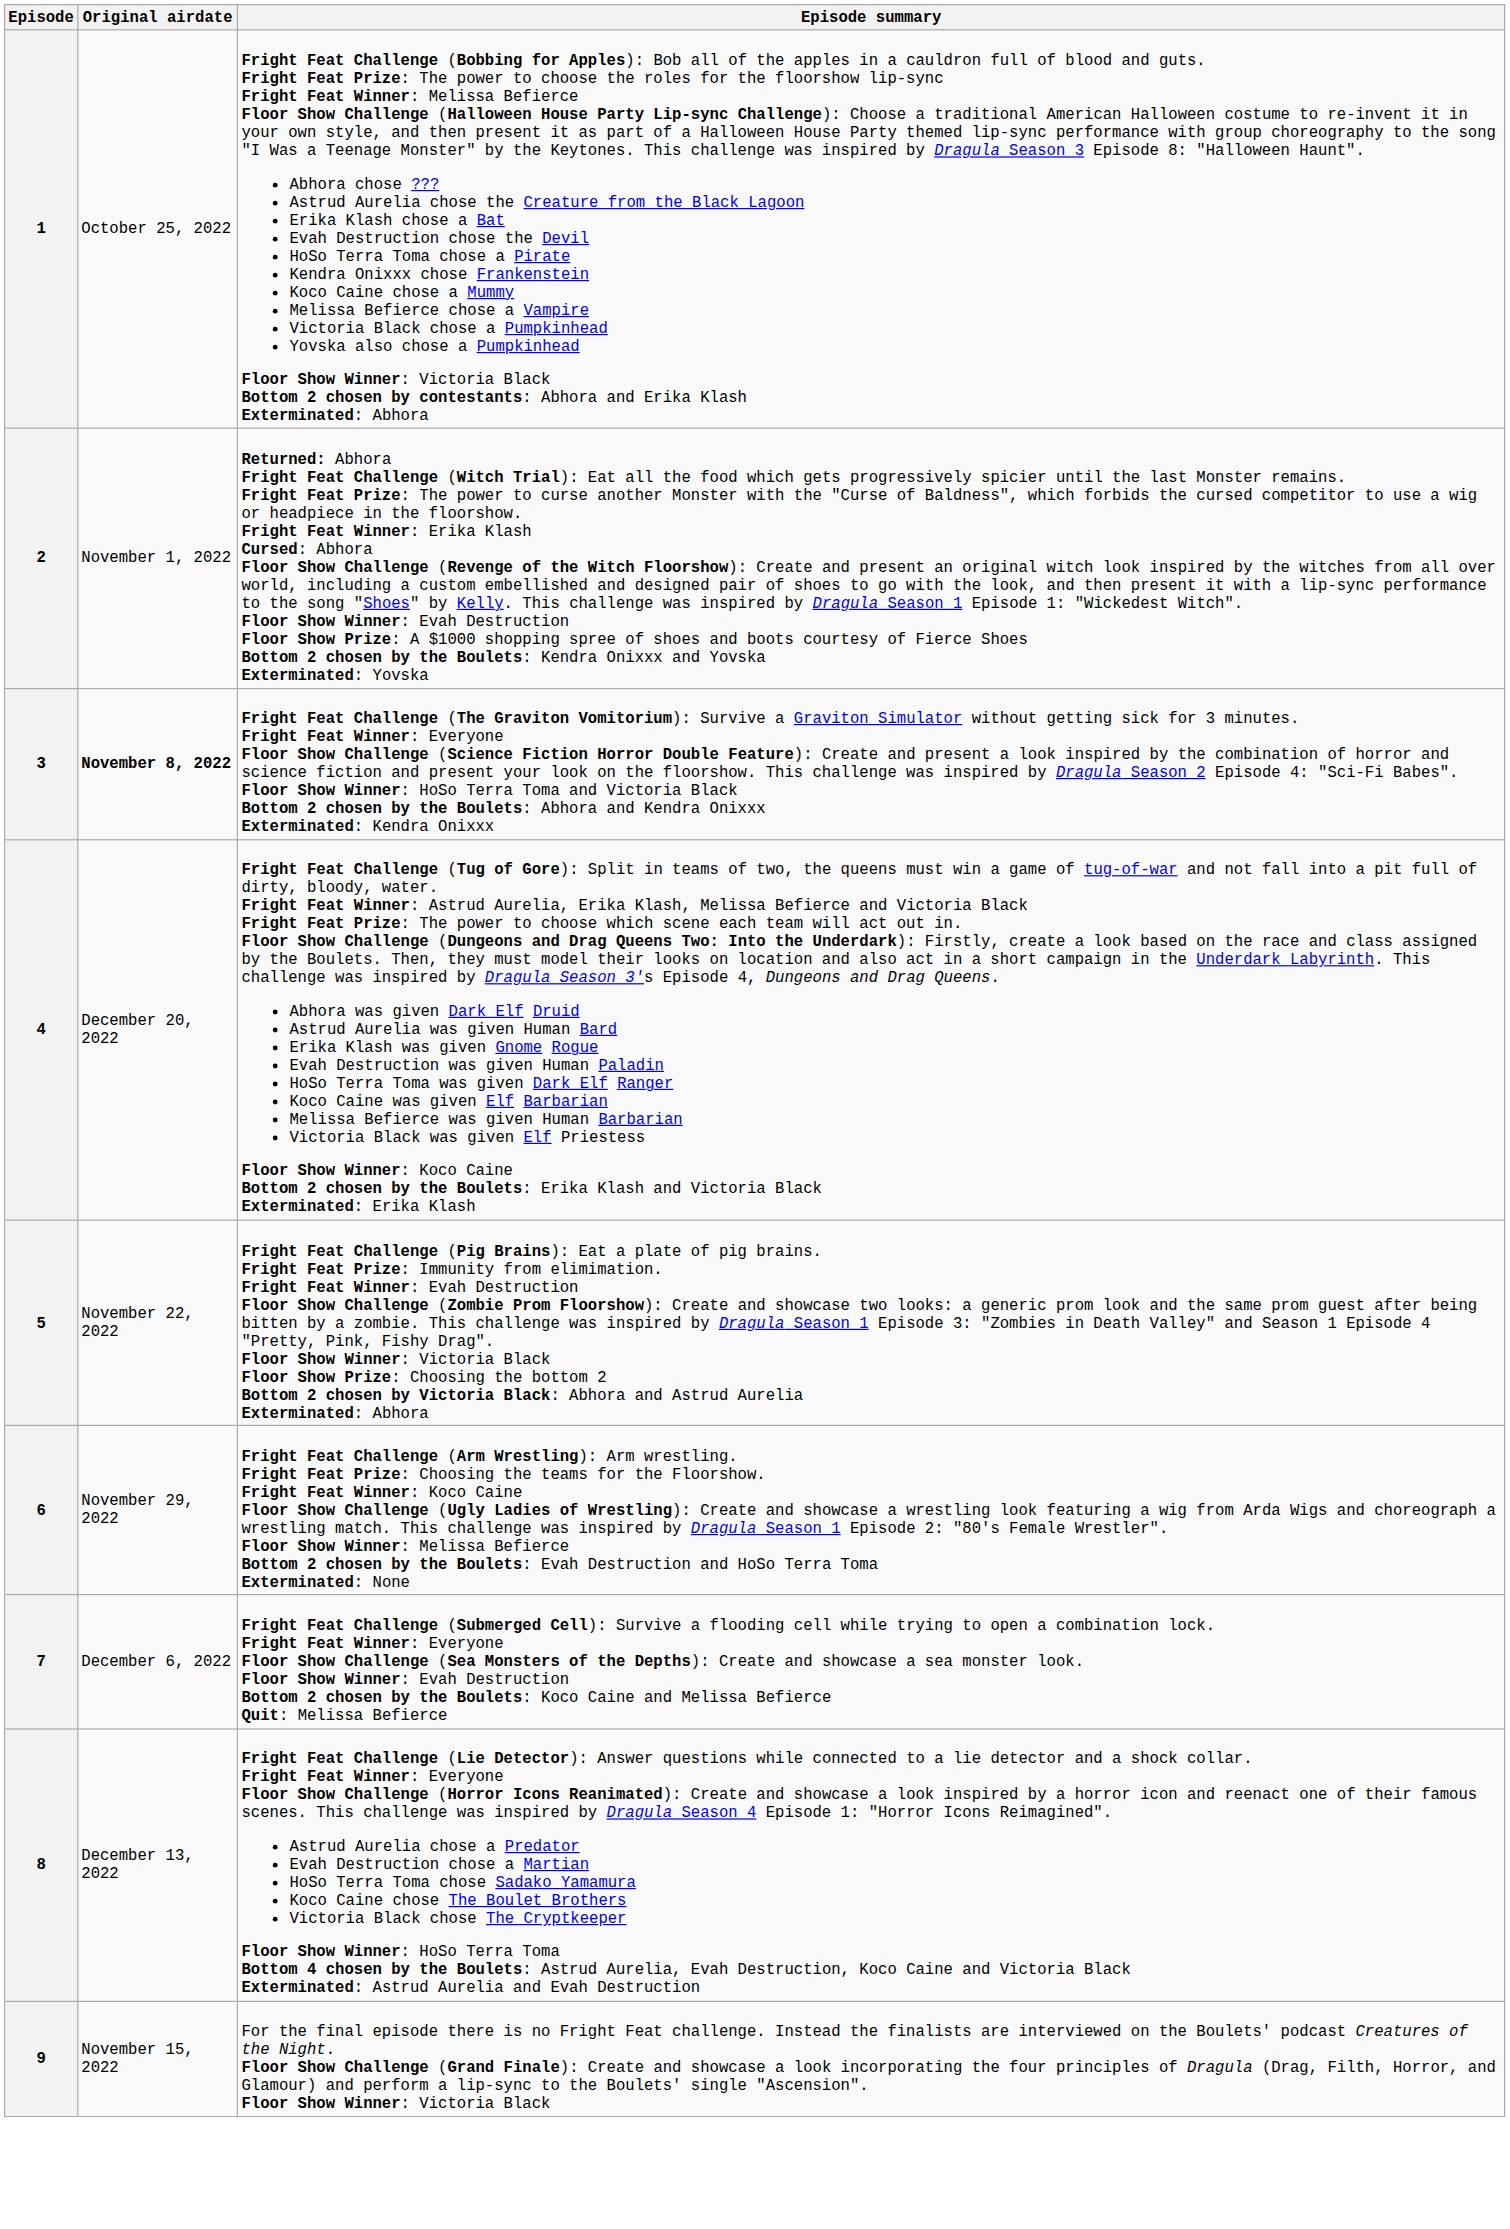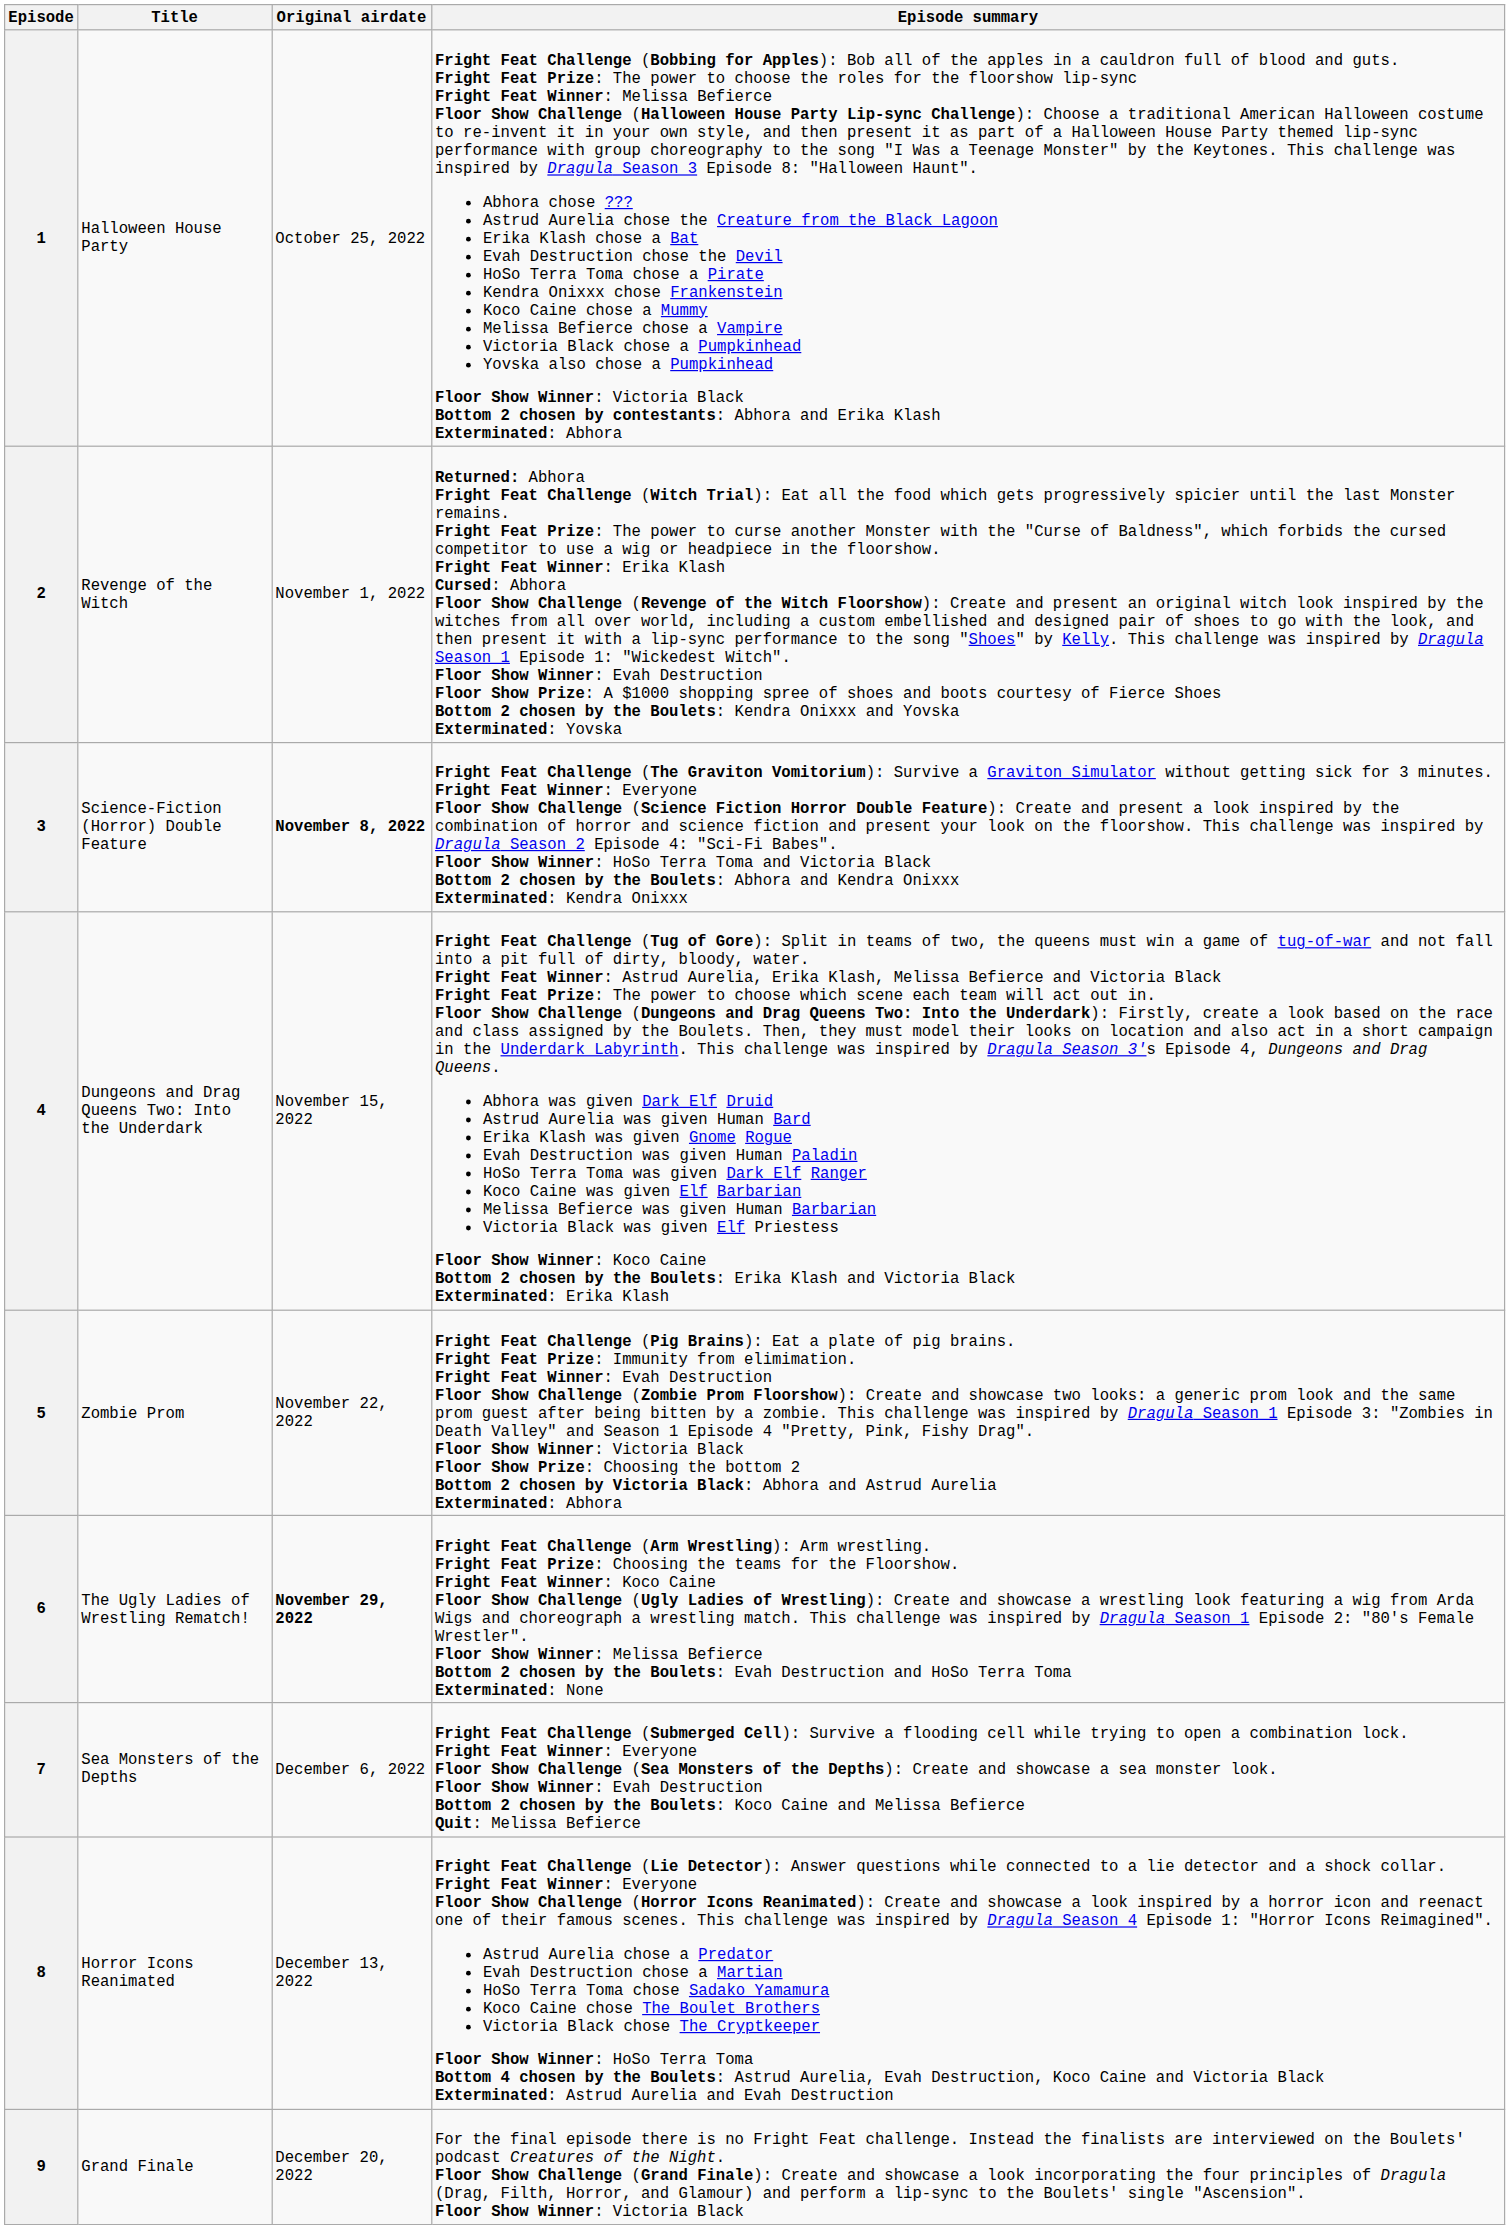+ column: (175, 17)
(137, 1030) December 20, 2022 -> (332, 1111) November 15, 2022
(137, 1510) normal -> (332, 1609) bold
(137, 2059) November 15, 2022 -> (332, 2167) December 20, 2022
